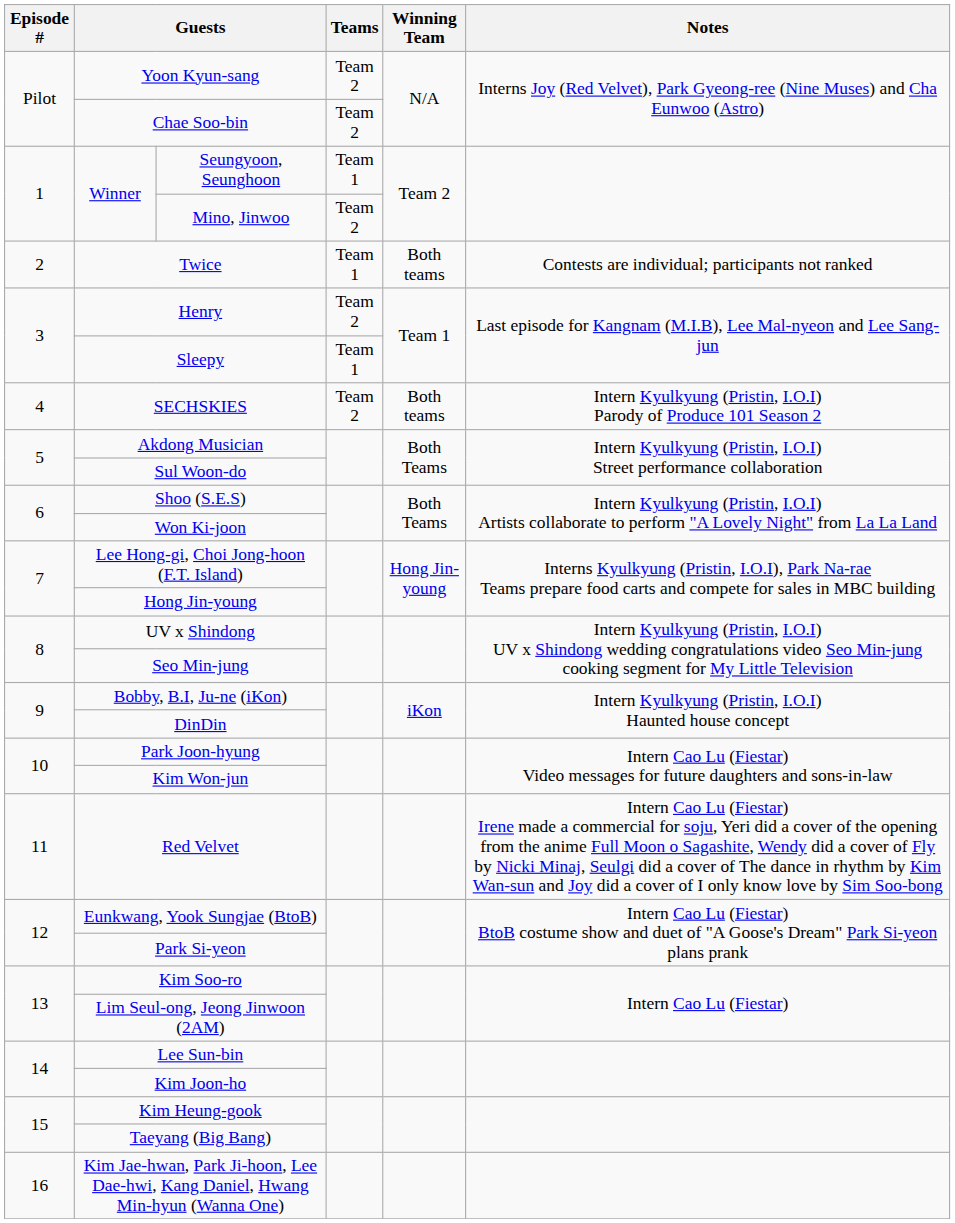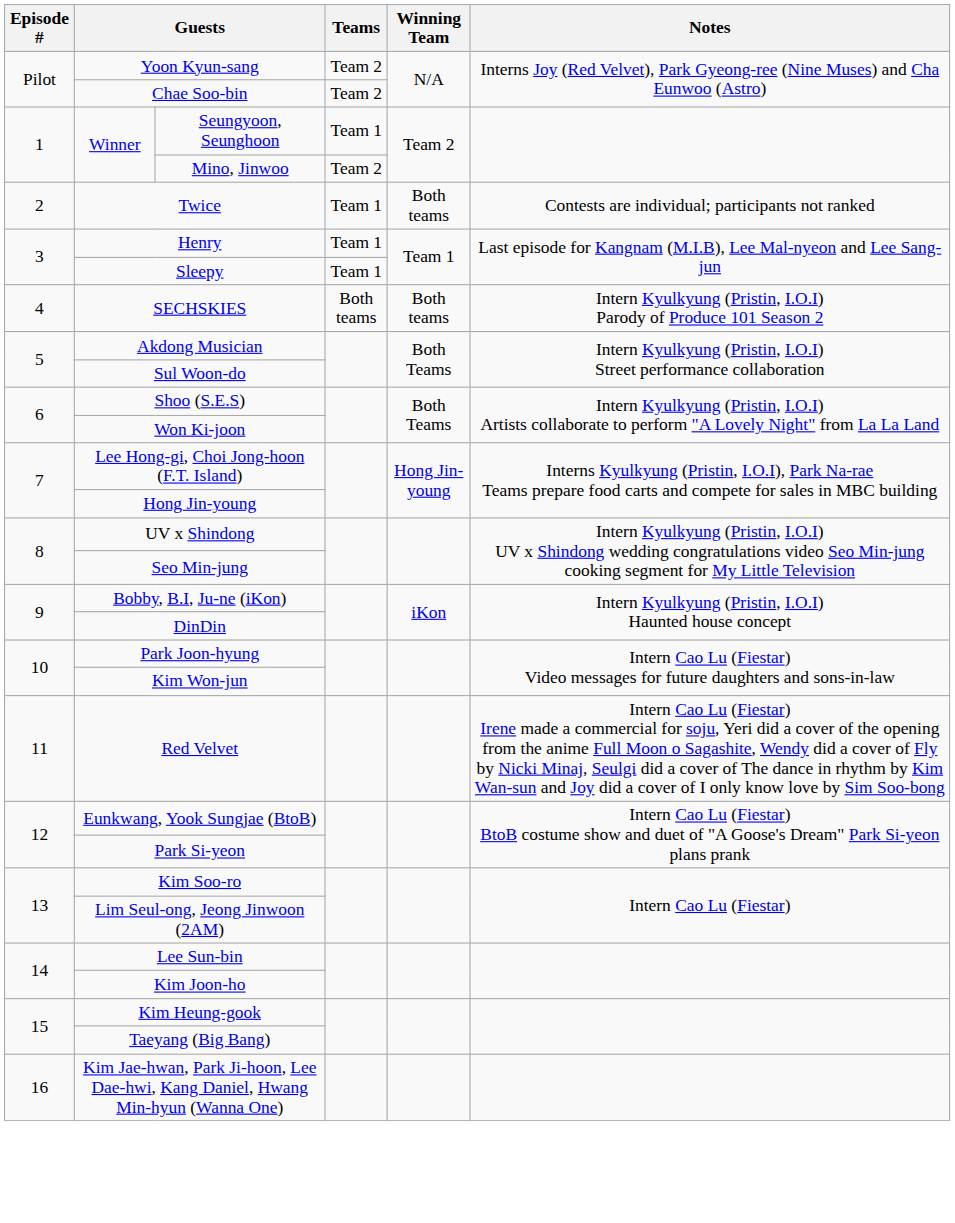(355, 311) Team 2 -> (356, 243) Team 1
(355, 406) Team 2 -> (356, 308) Both teams
